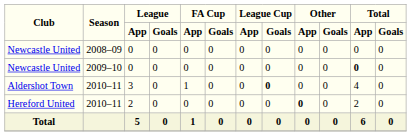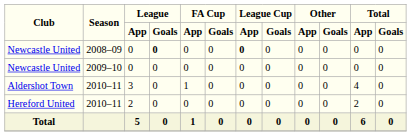(155, 49) normal -> (155, 49) bold
(242, 49) normal -> (242, 49) bold
(356, 67) bold -> (356, 67) normal
(268, 85) bold -> (268, 85) normal
(301, 103) bold -> (301, 103) normal
